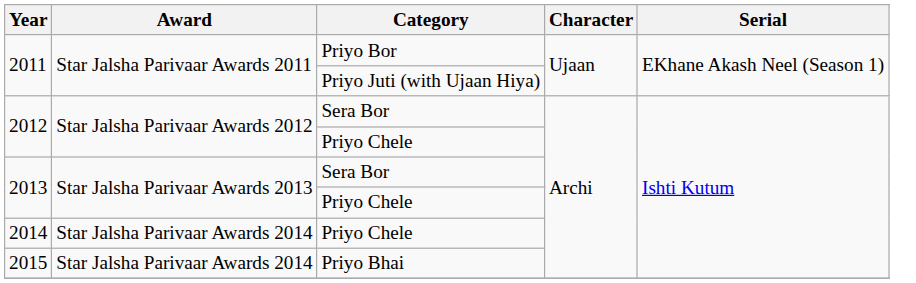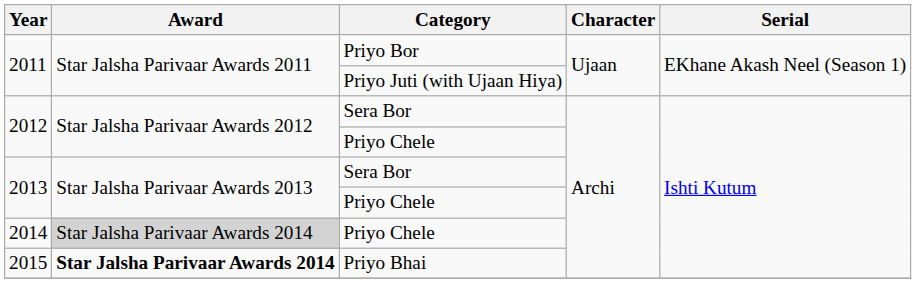(184, 232) no background -> (184, 232) lightgrey background
(184, 263) normal -> (195, 263) bold
